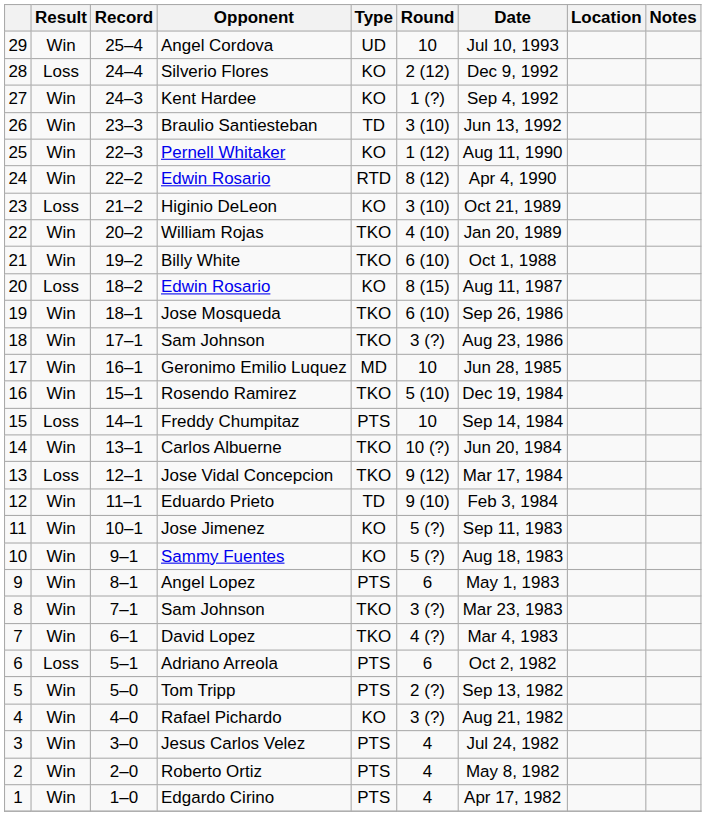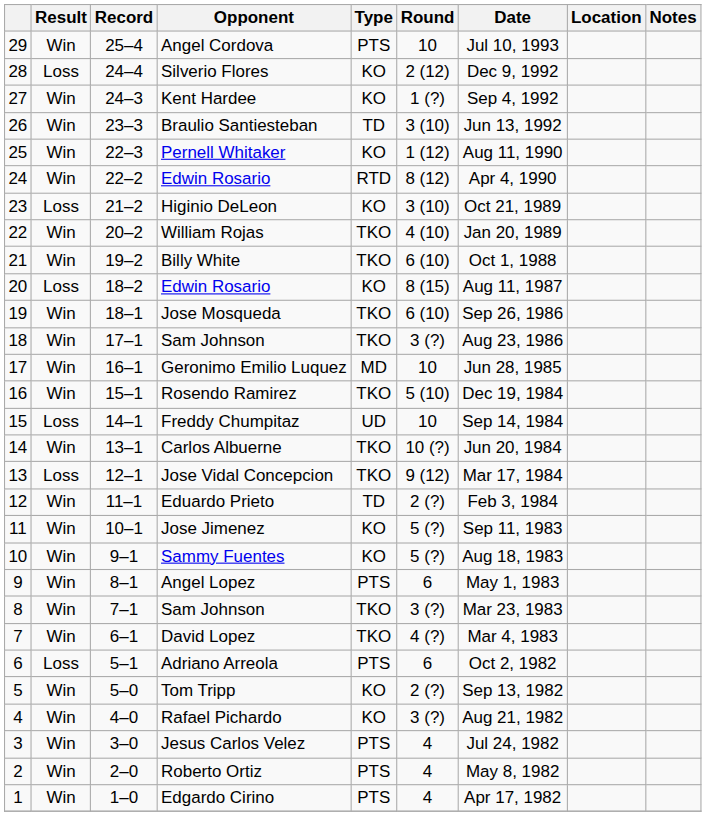(374, 44) UD -> (374, 44) PTS
(374, 421) PTS -> (374, 421) UD
(428, 502) 9 (10) -> (428, 502) 2 (?)
(374, 690) PTS -> (374, 690) KO
